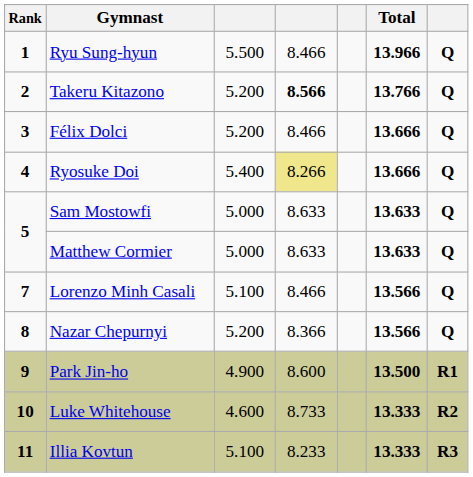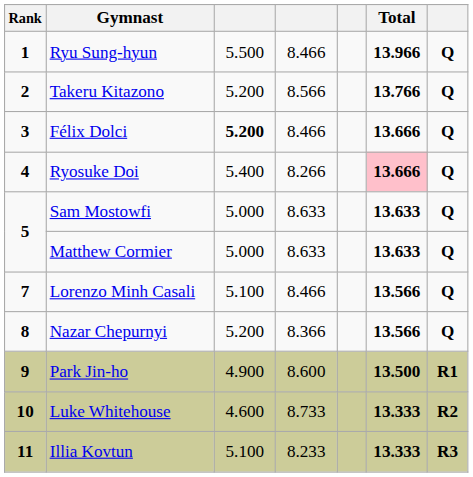(306, 91) bold -> (306, 91) normal
(245, 131) normal -> (245, 131) bold
(306, 171) khaki background -> (306, 171) no background
(397, 171) no background -> (397, 171) pink background
